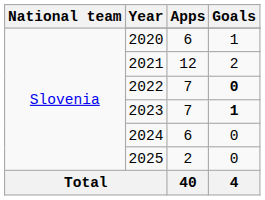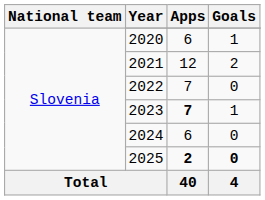(234, 88) bold -> (234, 88) normal
(188, 111) normal -> (188, 111) bold
(234, 111) bold -> (234, 111) normal
(188, 159) normal -> (188, 159) bold
(234, 159) normal -> (234, 159) bold
